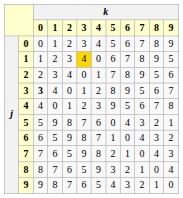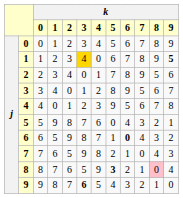(171, 59) normal -> (171, 59) bold
(41, 91) bold -> (41, 91) normal
(127, 138) normal -> (127, 138) bold
(113, 169) normal -> (113, 169) bold
(156, 169) no background -> (156, 169) pink background
(84, 185) normal -> (84, 185) bold
